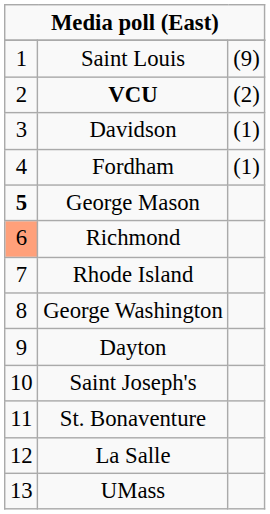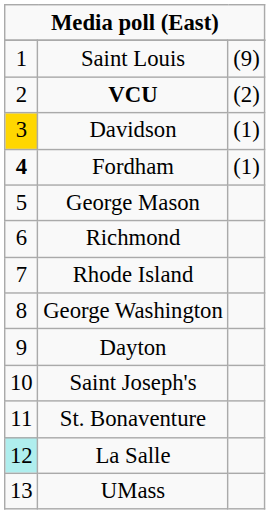(21, 130) no background -> (21, 130) gold background
(21, 166) normal -> (21, 166) bold
(21, 202) bold -> (21, 202) normal
(21, 238) lightsalmon background -> (21, 238) no background
(21, 454) no background -> (21, 454) paleturquoise background
